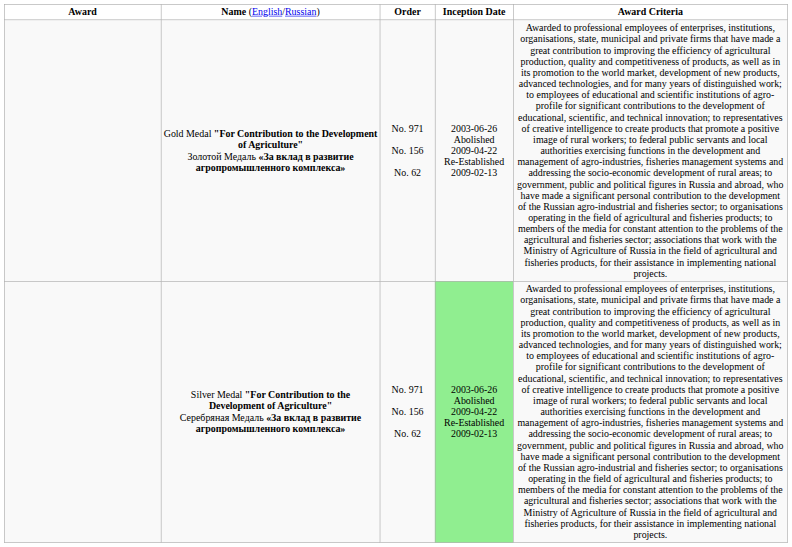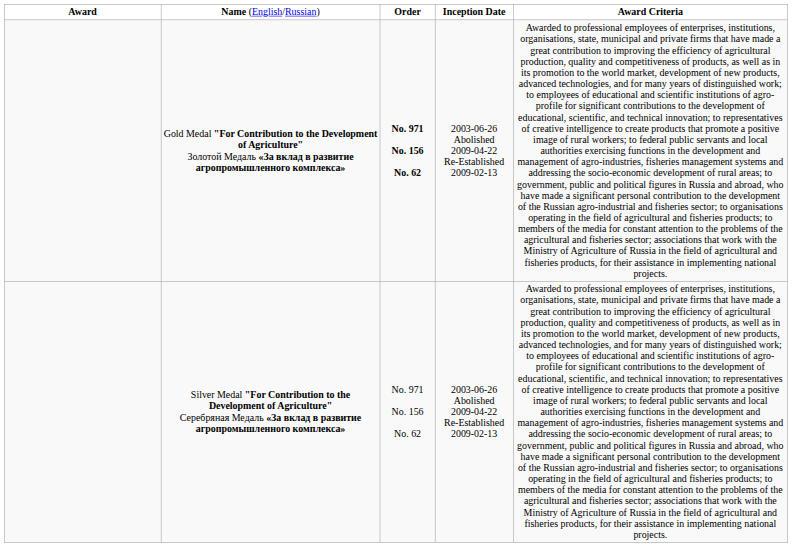(408, 150) normal -> (408, 150) bold
(474, 412) lightgreen background -> (474, 412) no background
